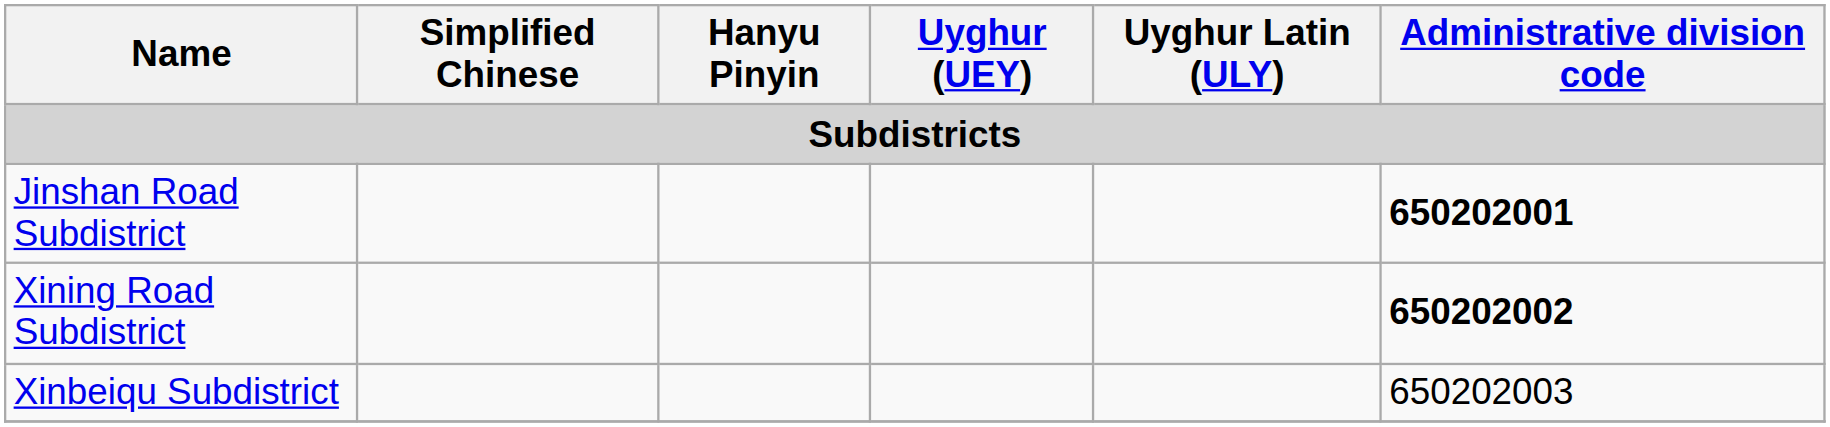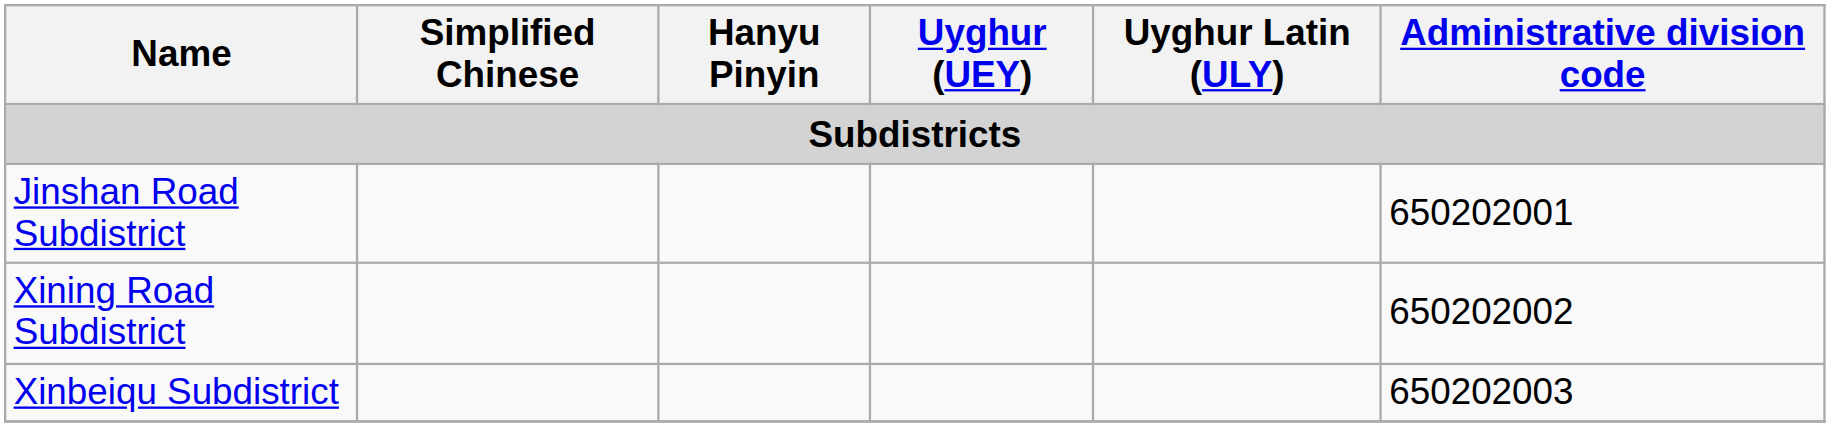(1481, 212) bold -> (1481, 212) normal
(1481, 312) bold -> (1481, 312) normal
